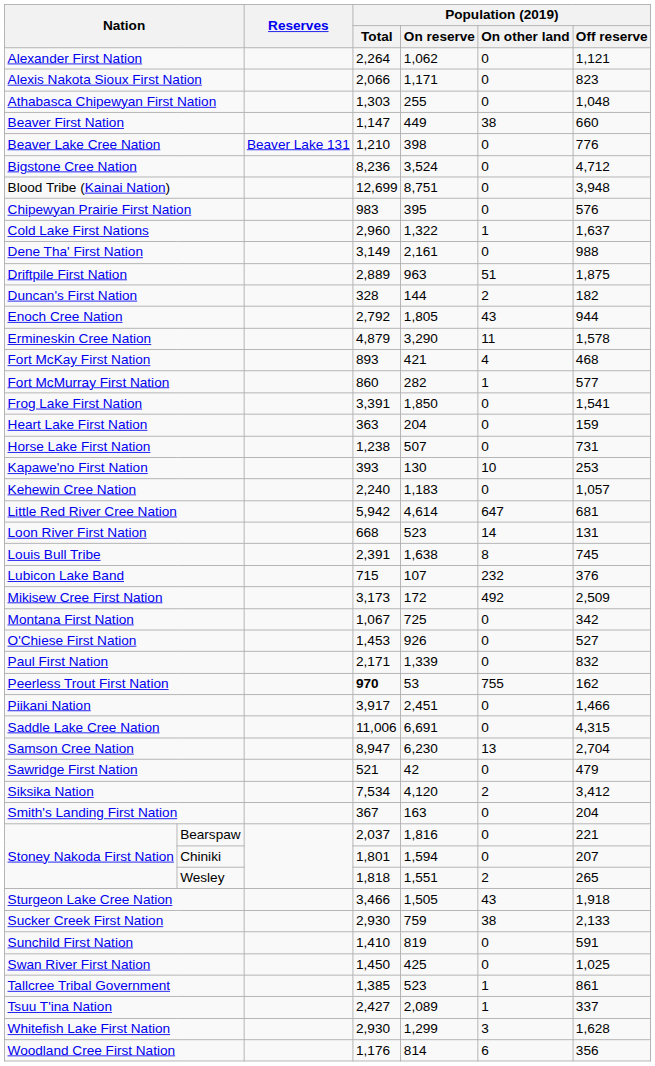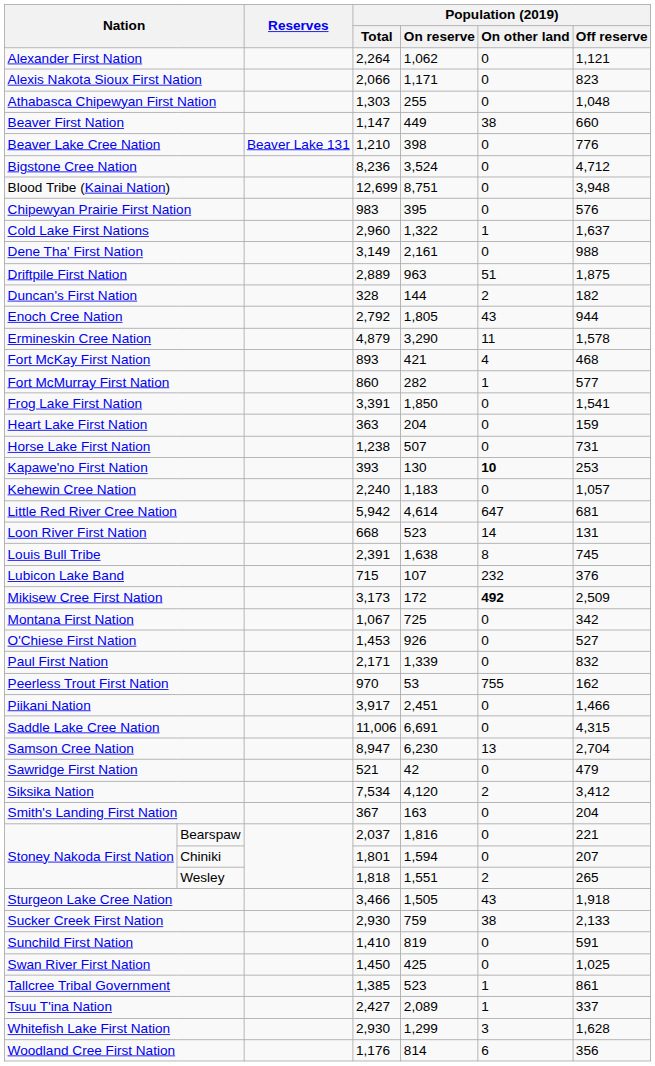(489, 468) normal -> (489, 468) bold
(493, 597) normal -> (493, 597) bold
(367, 683) bold -> (367, 683) normal
